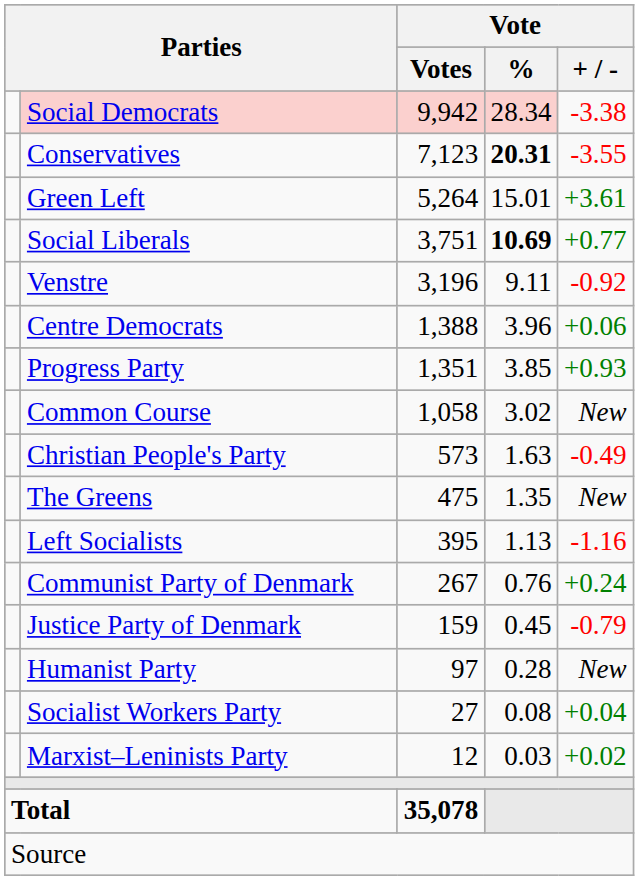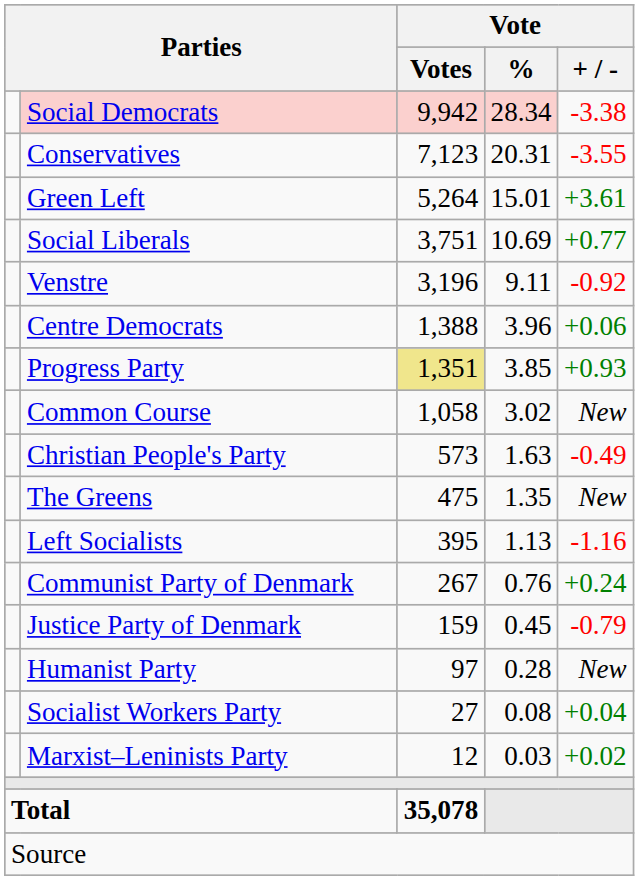(521, 154) bold -> (521, 154) normal
(521, 240) bold -> (521, 240) normal
(448, 369) no background -> (448, 369) khaki background
